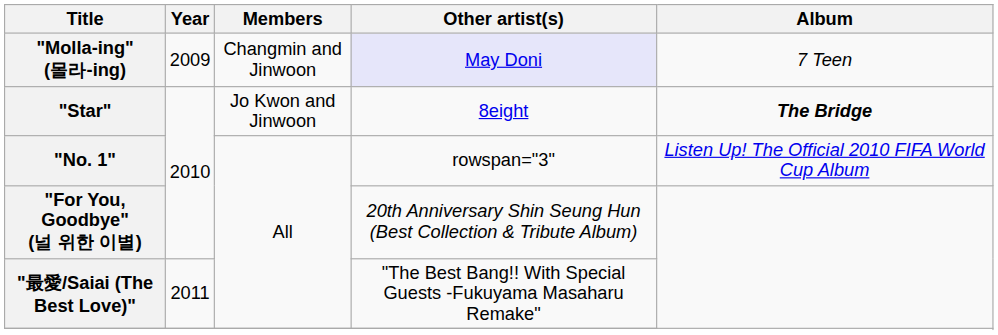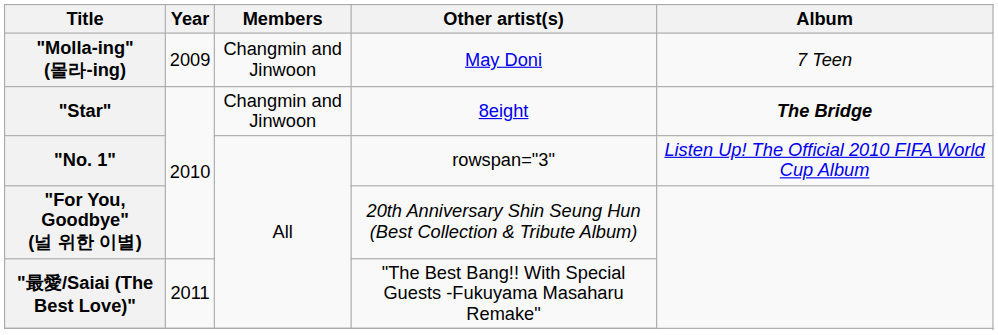(504, 59) lavender background -> (504, 59) no background
(283, 111) Jo Kwon and Jinwoon -> (283, 111) Changmin and Jinwoon
